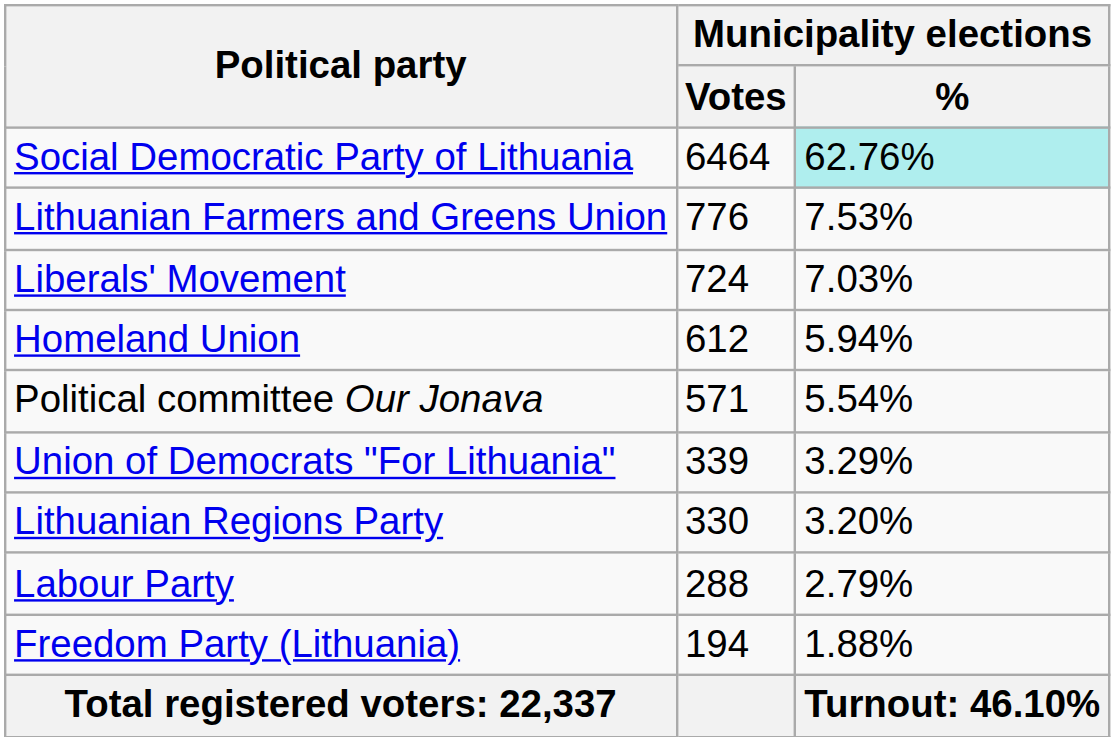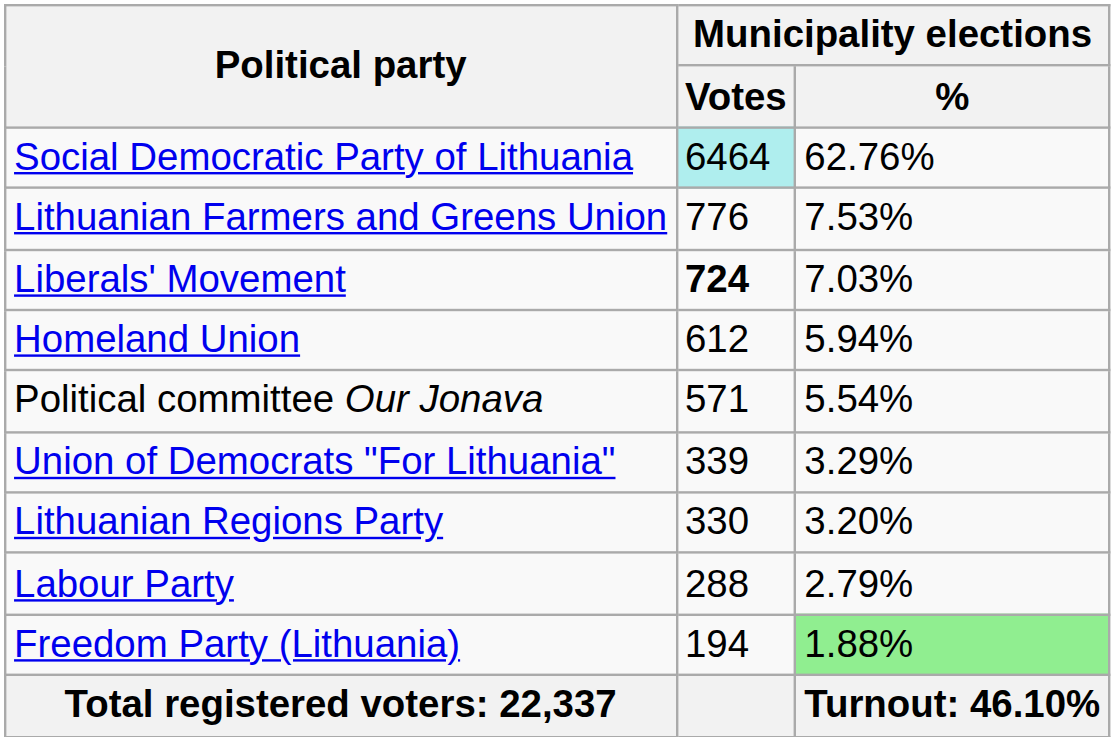(728, 156) no background -> (728, 156) paleturquoise background
(869, 156) paleturquoise background -> (869, 156) no background
(717, 278) normal -> (717, 278) bold
(859, 643) no background -> (859, 643) lightgreen background
